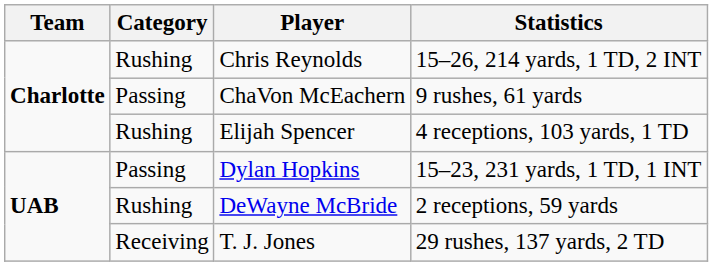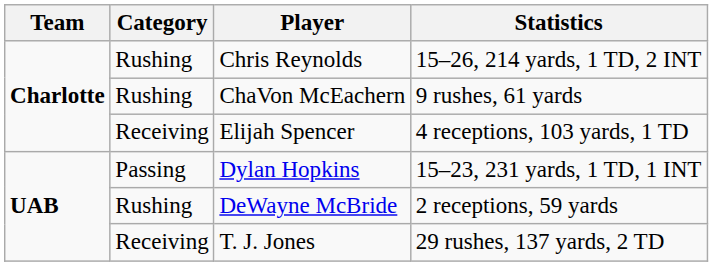(151, 95) Passing -> (154, 95) Rushing
(154, 132) Rushing -> (162, 132) Receiving
